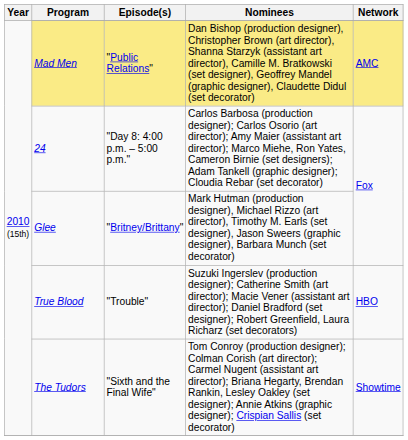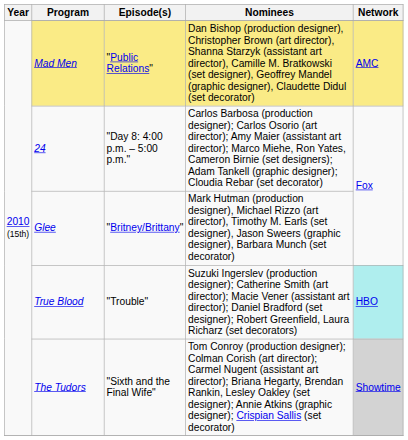(367, 302) no background -> (367, 302) paleturquoise background
(378, 387) no background -> (378, 387) lightgrey background
